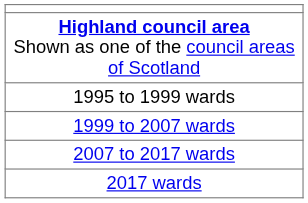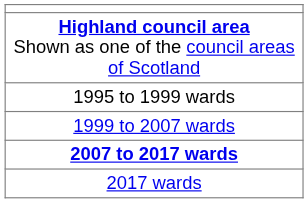(154, 154) normal -> (154, 154) bold
